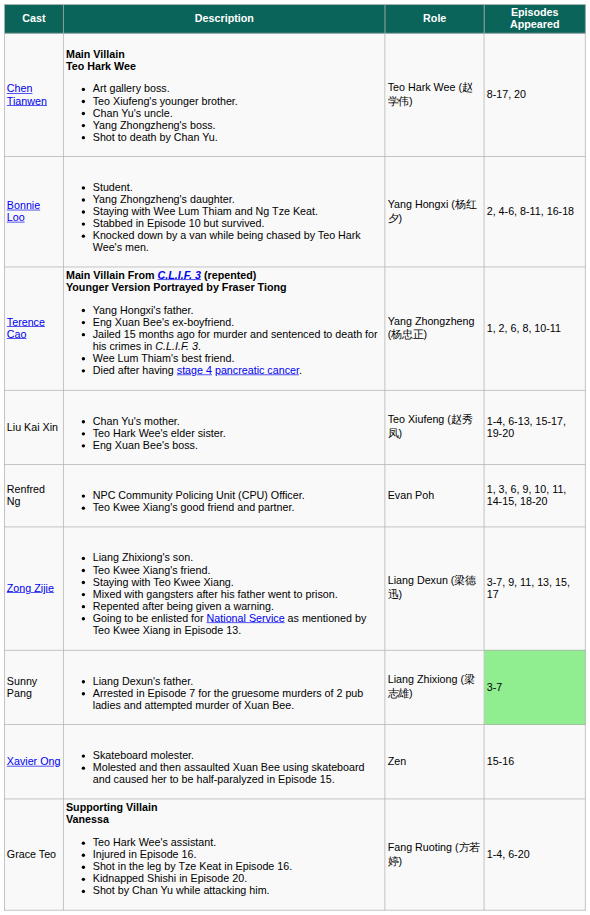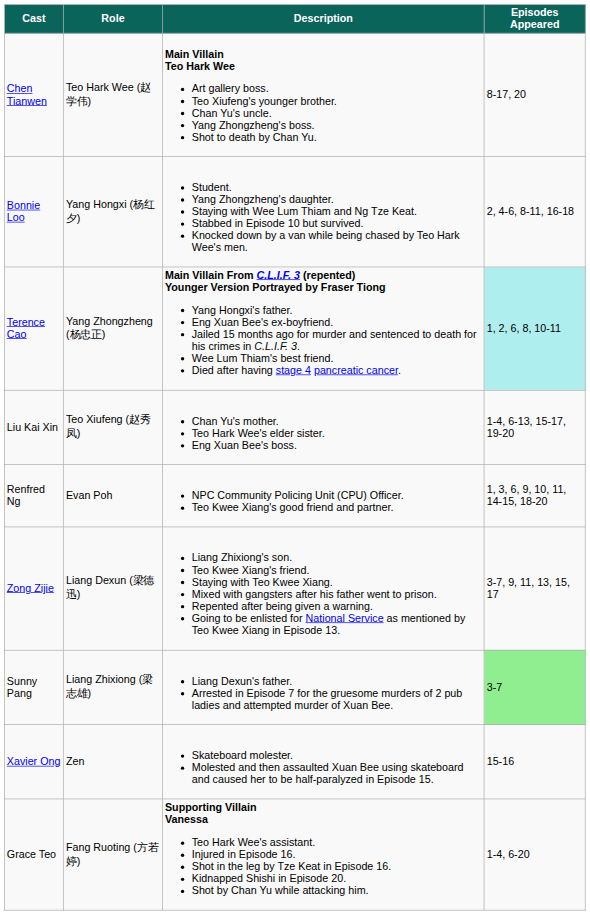columns swapped: (435, 19) <-> (224, 19)
(524, 328) no background -> (524, 328) paleturquoise background
